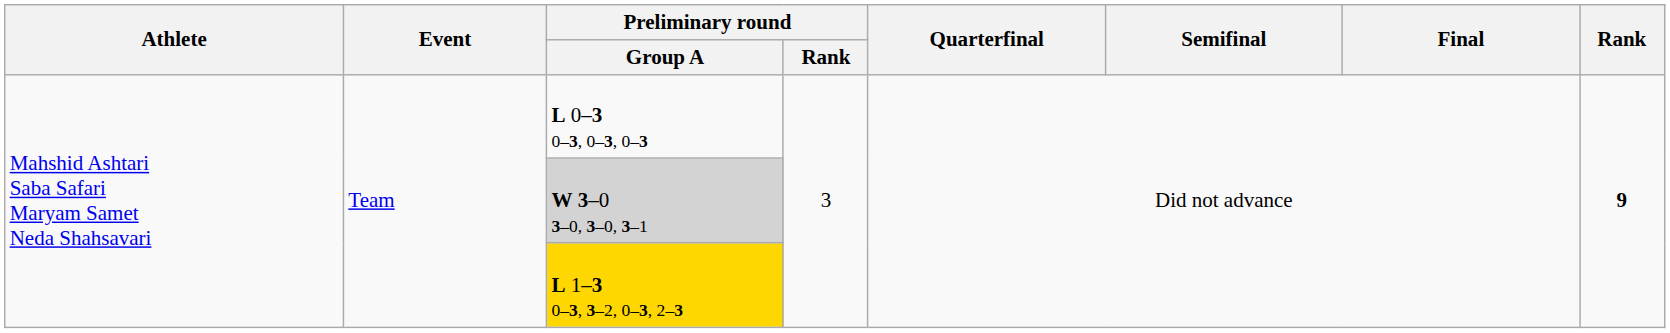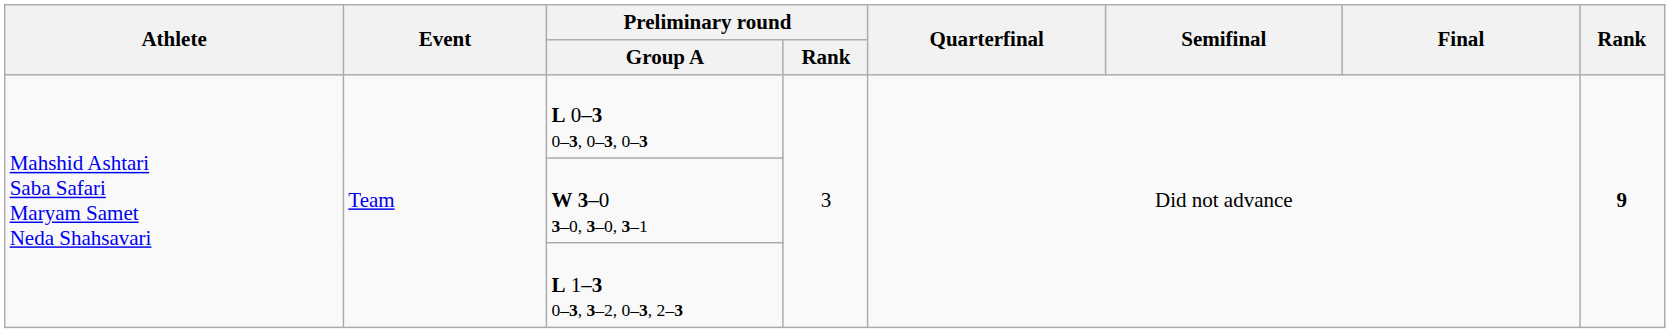(600, 213) lightgrey background -> (600, 213) no background
(617, 297) gold background -> (617, 297) no background
